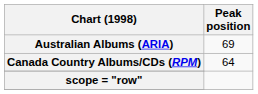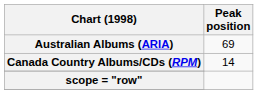(228, 62) 64 -> (228, 62) 14
